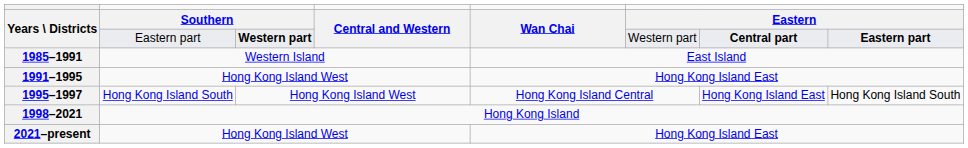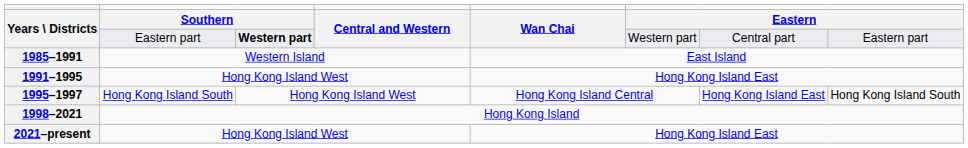(763, 38) bold -> (763, 38) normal
(895, 38) bold -> (895, 38) normal
